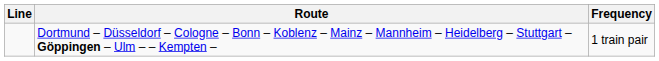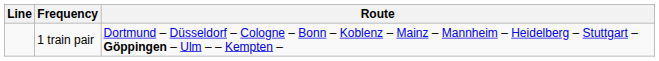columns swapped: (311, 14) <-> (622, 14)
